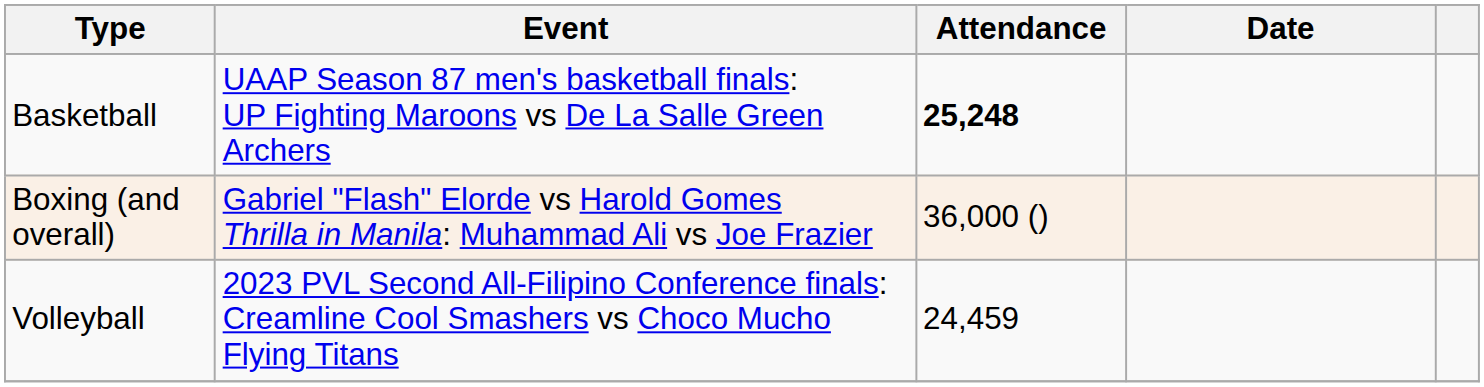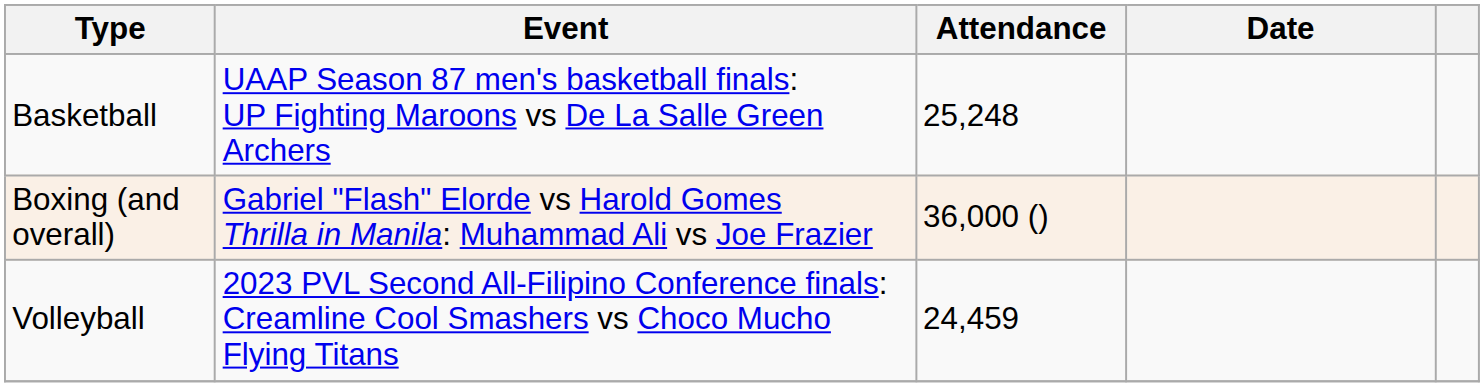(971, 114) bold -> (971, 114) normal
